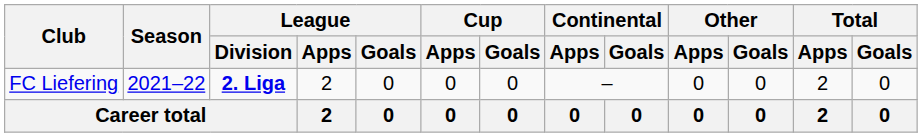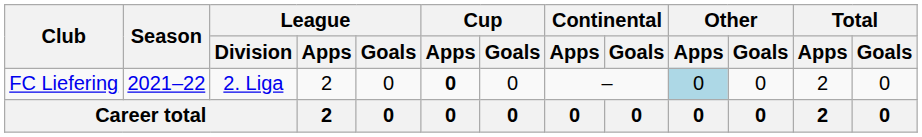(253, 83) bold -> (253, 83) normal
(451, 83) normal -> (451, 83) bold
(699, 83) no background -> (699, 83) lightblue background
